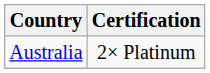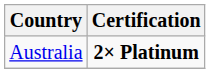(146, 52) normal -> (146, 52) bold
